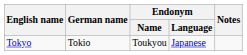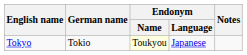(149, 43) no background -> (149, 43) lightyellow background
